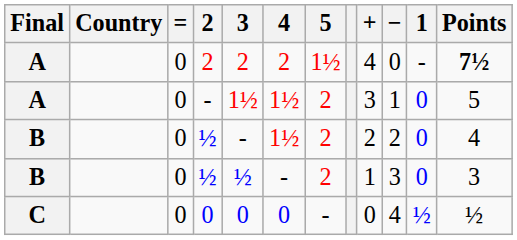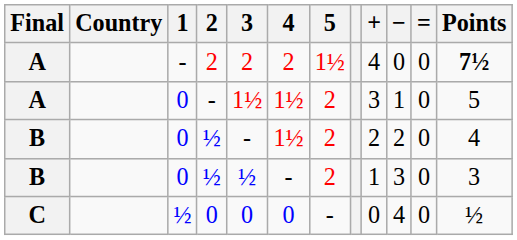columns swapped: (422, 23) <-> (180, 23)
